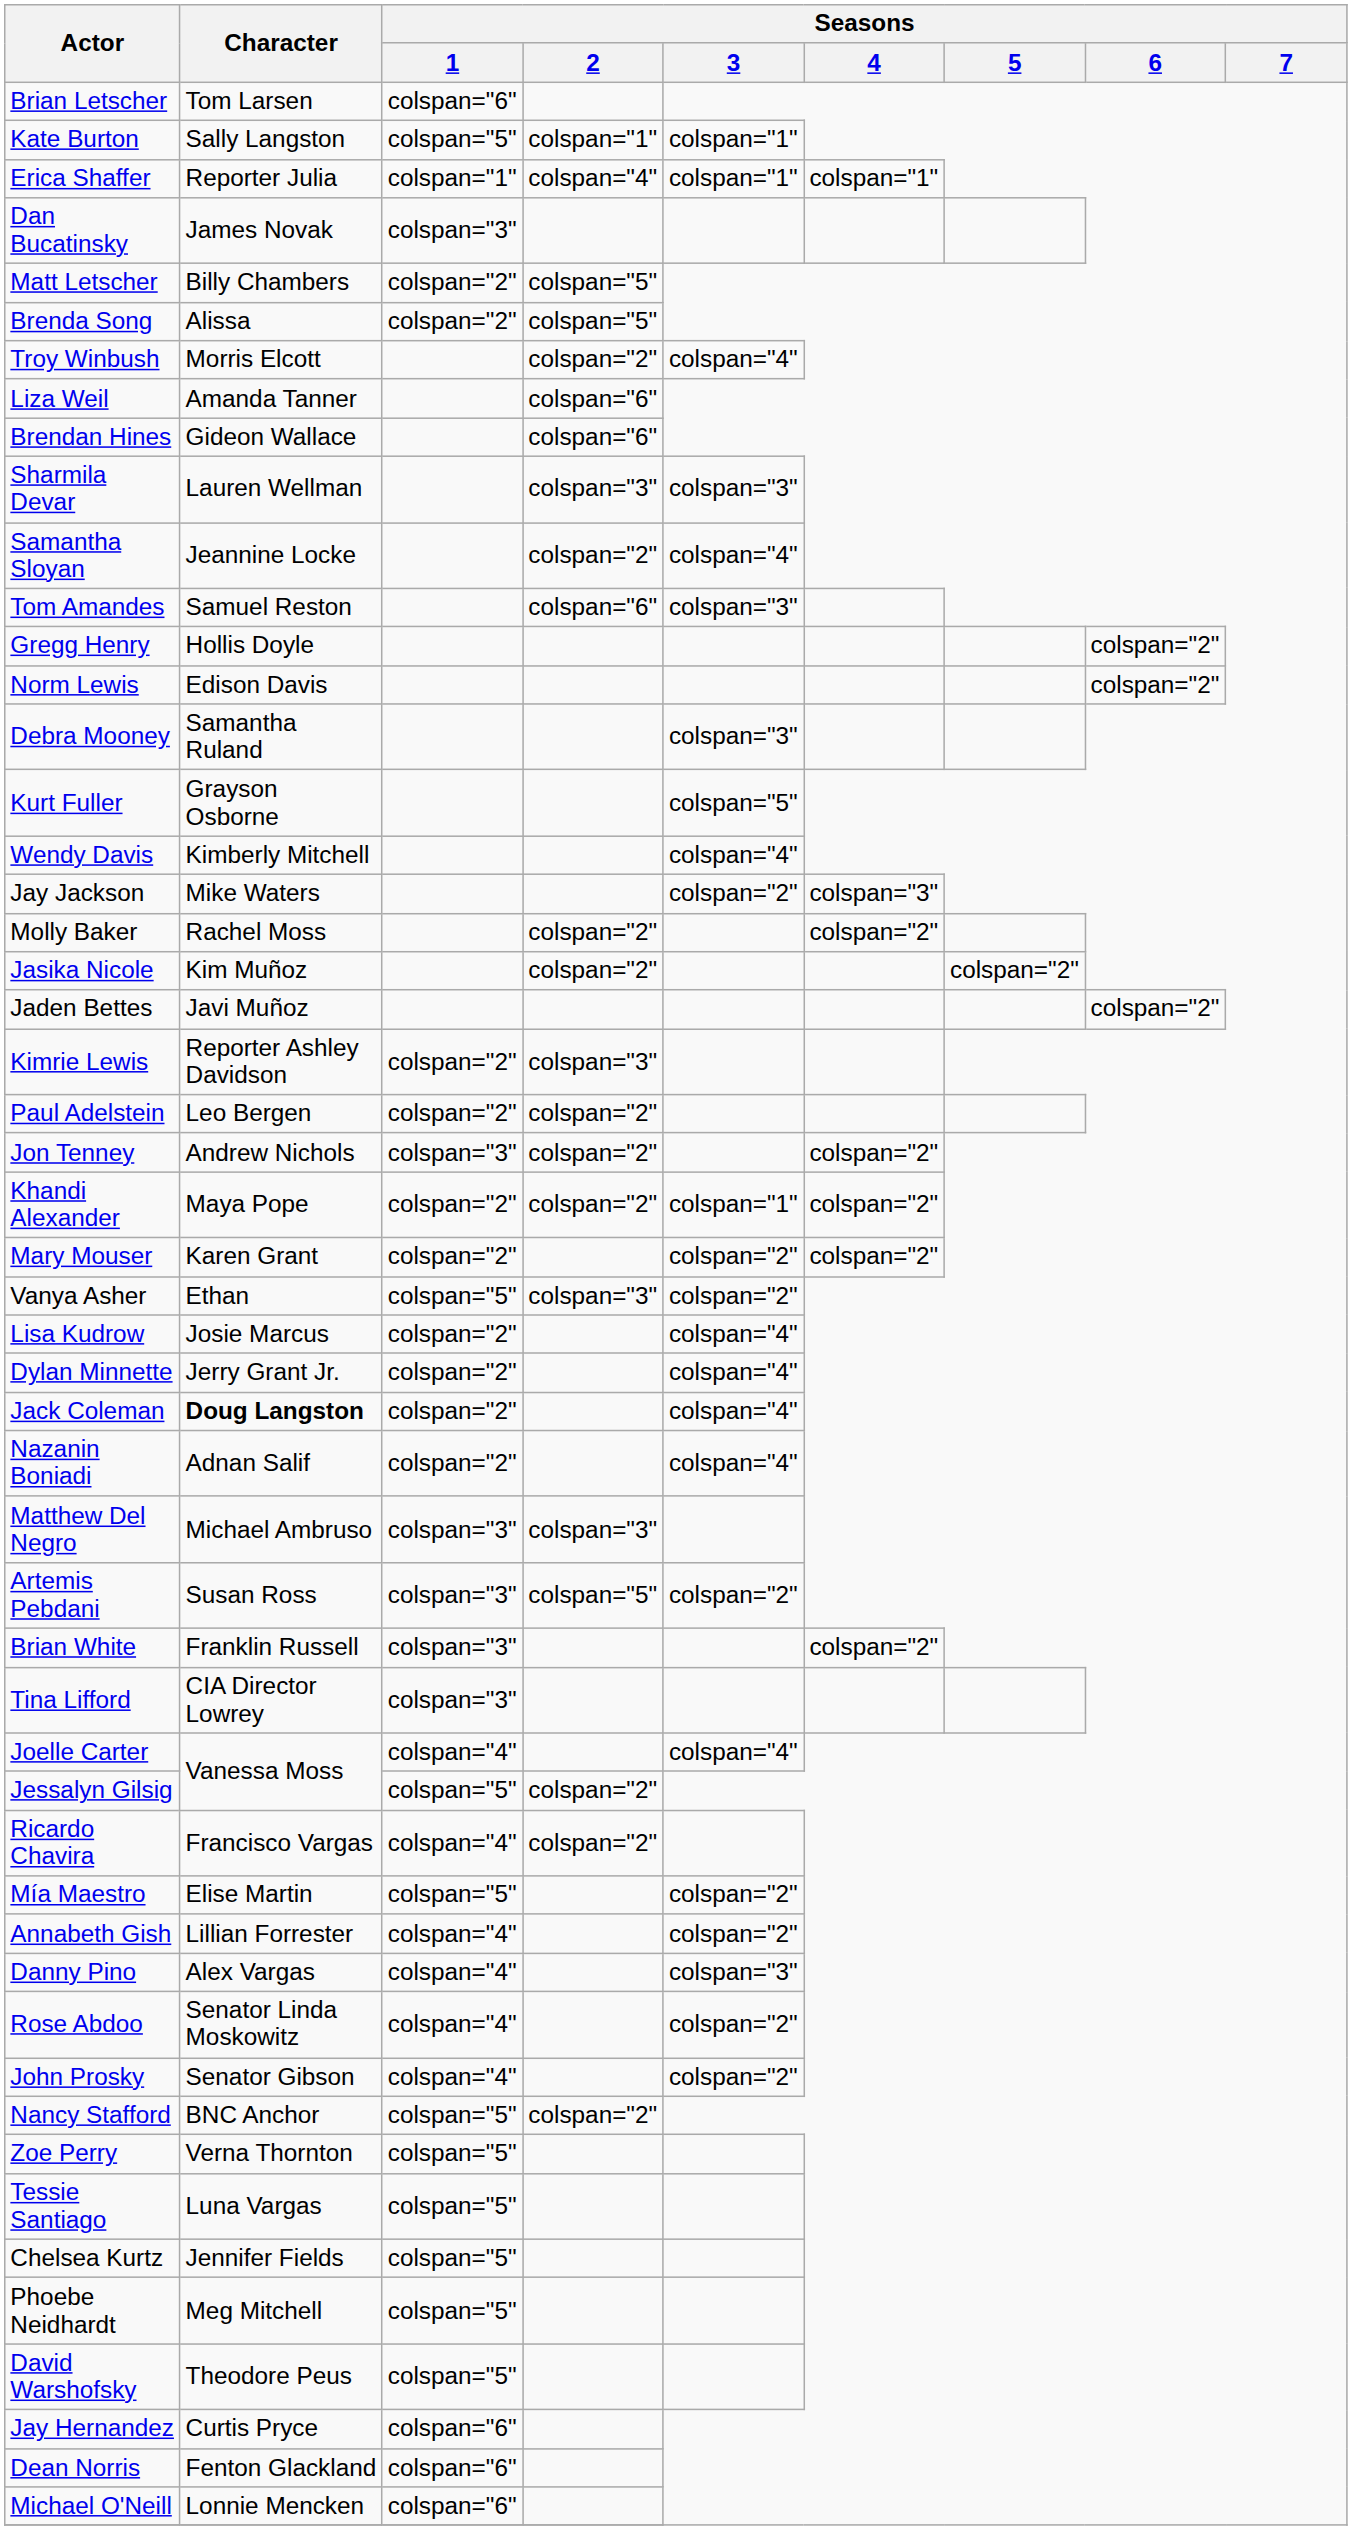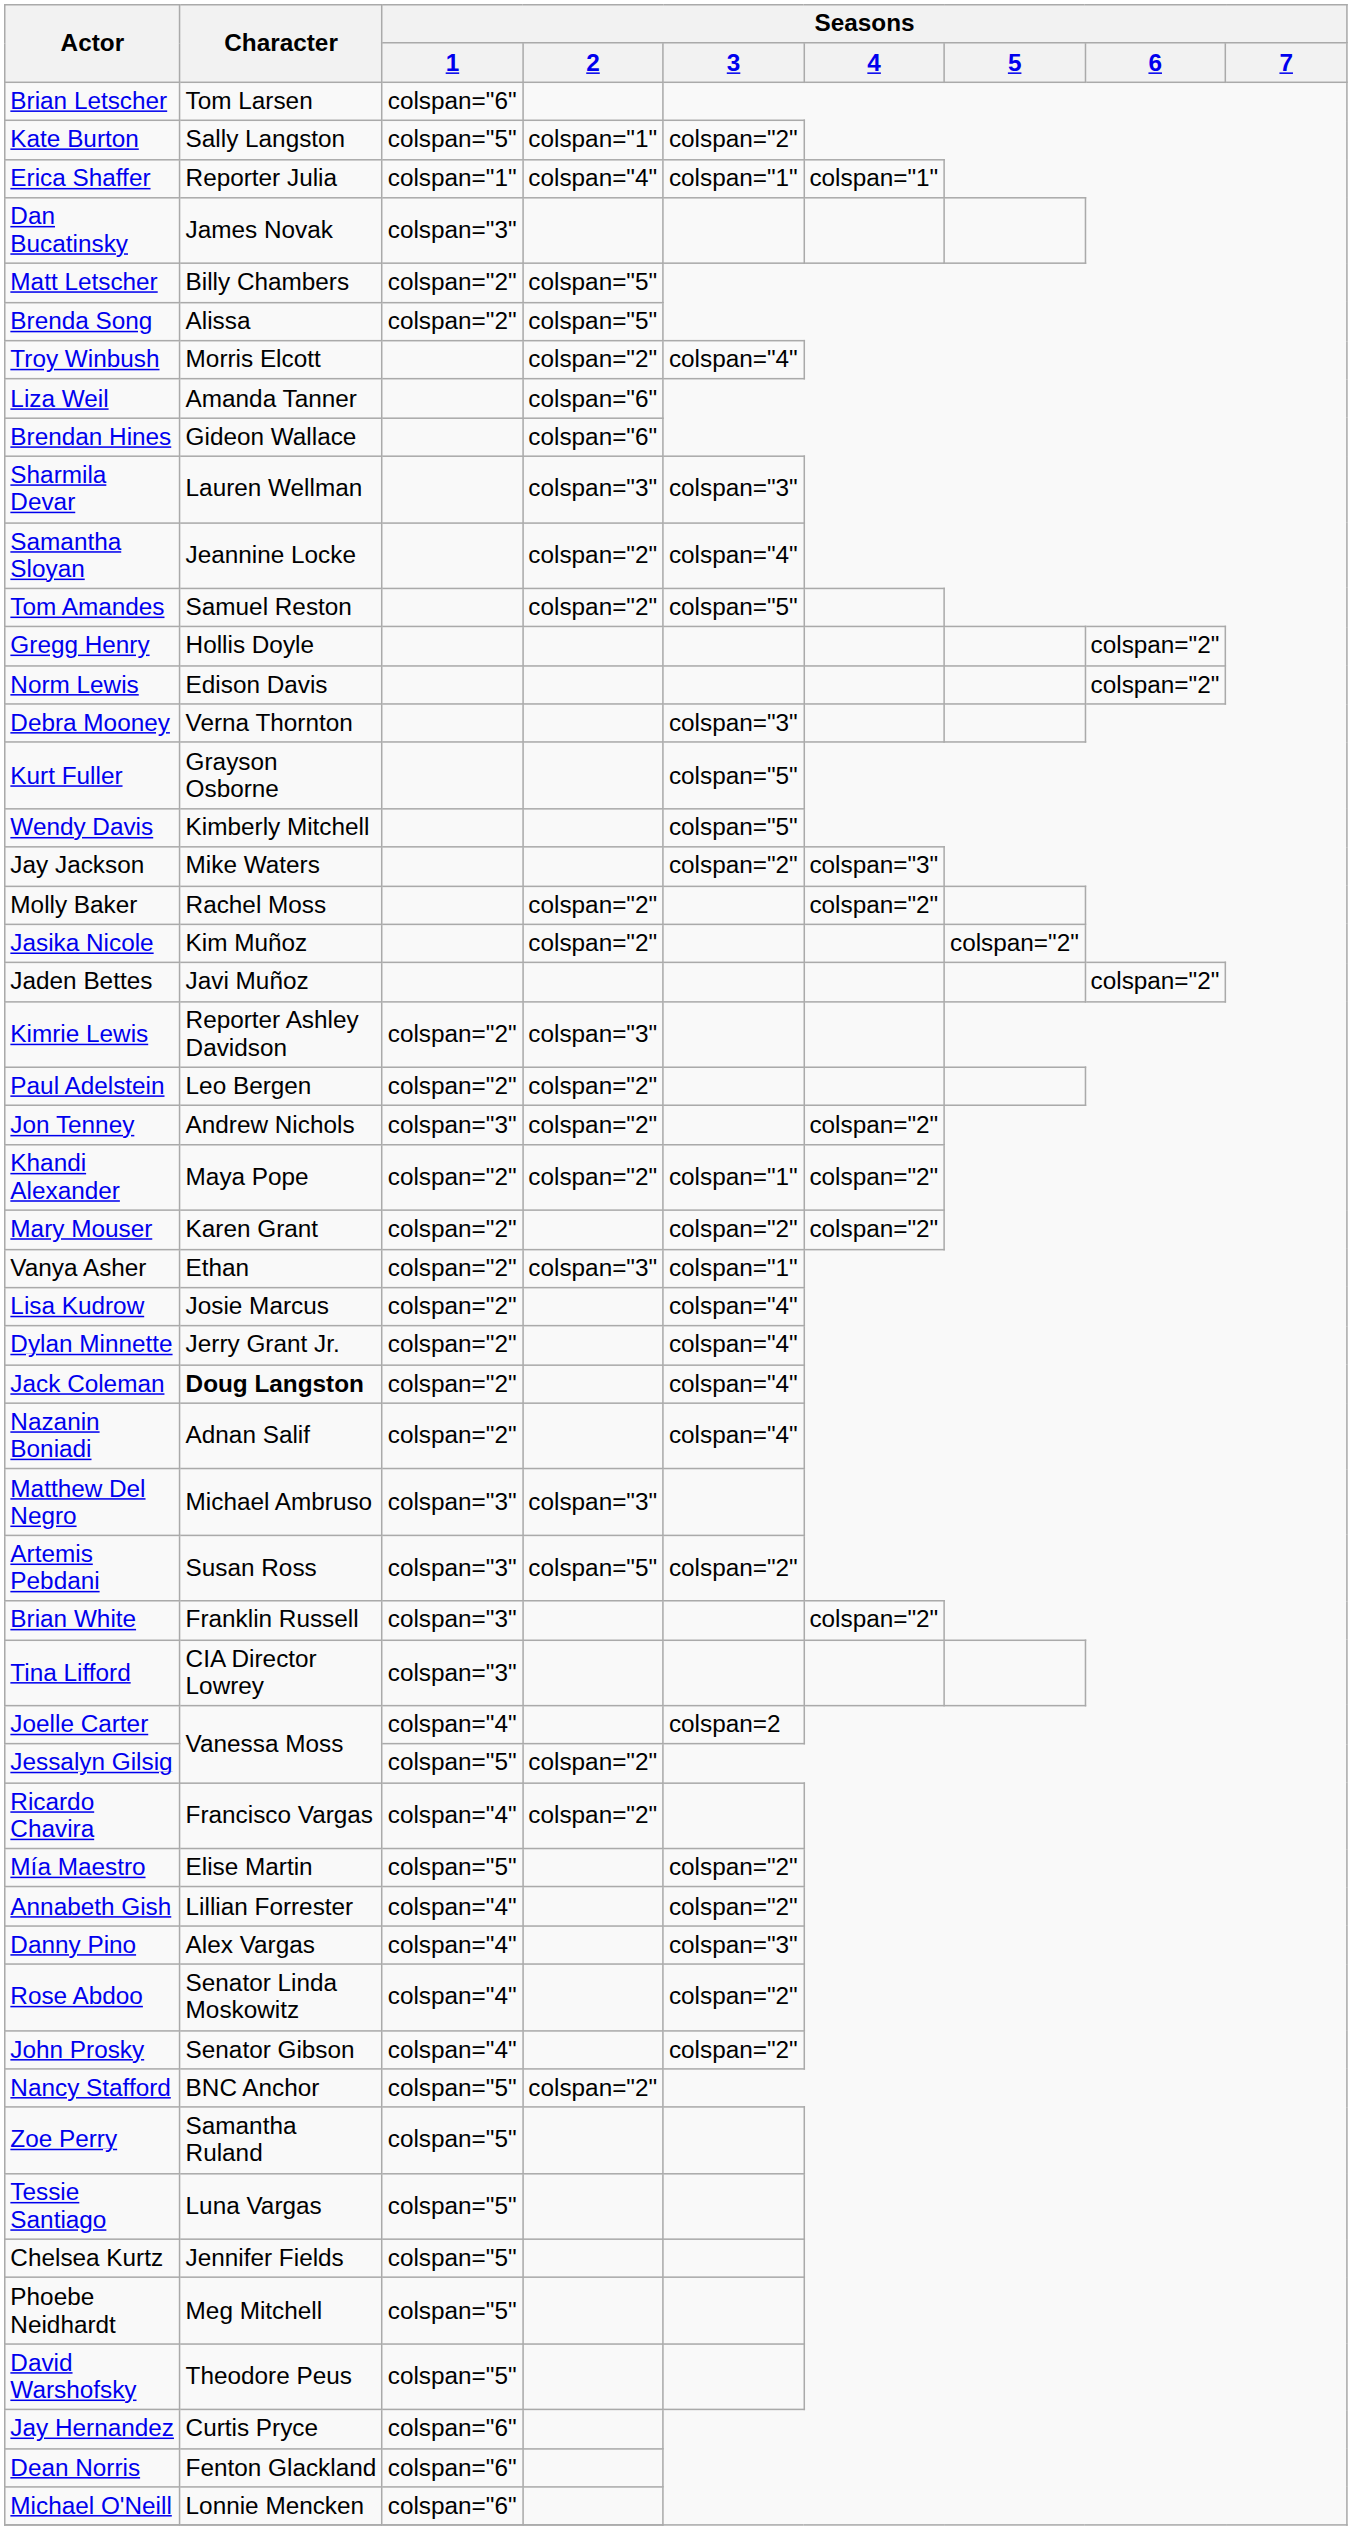(733, 139) colspan="1" -> (733, 139) colspan="2"
(593, 607) colspan="6" -> (593, 607) colspan="2"
(733, 607) colspan="3" -> (733, 607) colspan="5"
(241, 736) Samantha Ruland -> (269, 722) Verna Thornton
(733, 854) colspan="4" -> (733, 827) colspan="5"
(452, 1295) colspan="5" -> (452, 1267) colspan="2"
(733, 1295) colspan="2" -> (733, 1267) colspan="1"
(733, 1751) colspan="4" -> (725, 1724) colspan=2
(269, 2153) Verna Thornton -> (241, 2140) Samantha Ruland
